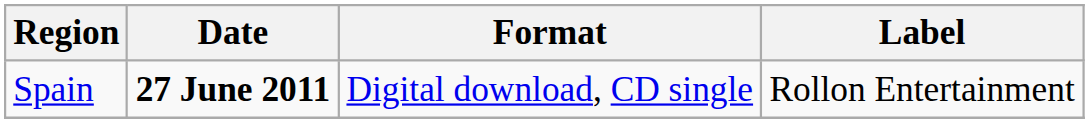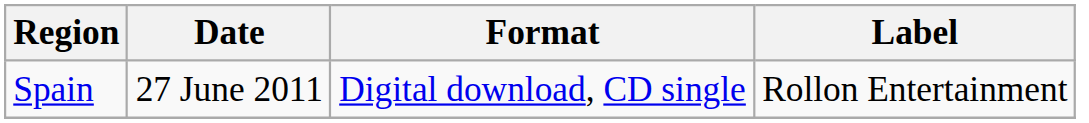(233, 88) bold -> (229, 88) normal
